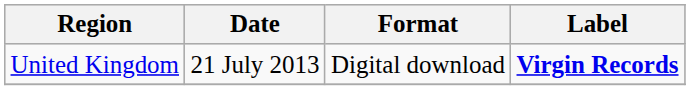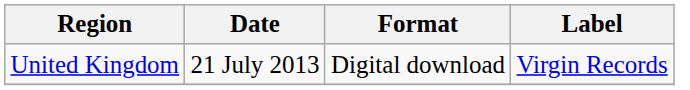(598, 63) bold -> (592, 63) normal
